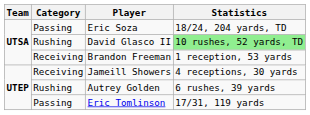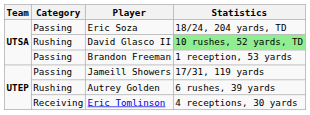(58, 57) Receiving -> (53, 57) Passing
(58, 72) Receiving -> (53, 72) Passing
(236, 72) 4 receptions, 30 yards -> (220, 72) 17/31, 119 yards
(53, 102) Passing -> (58, 102) Receiving
(220, 102) 17/31, 119 yards -> (236, 102) 4 receptions, 30 yards
